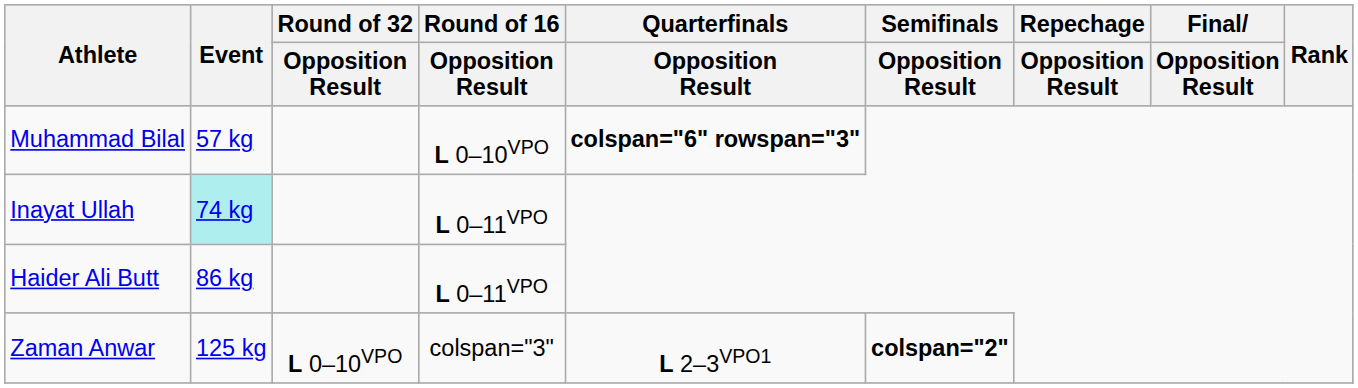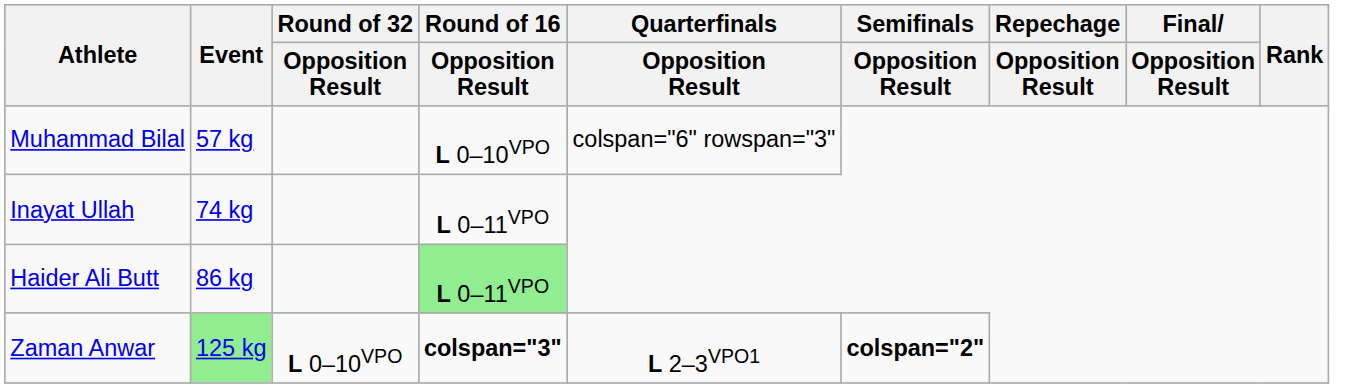(715, 140) bold -> (704, 140) normal
(225, 209) paleturquoise background -> (225, 209) no background
(492, 292) no background -> (493, 292) lightgreen background
(231, 348) no background -> (231, 348) lightgreen background
(492, 348) normal -> (493, 348) bold
